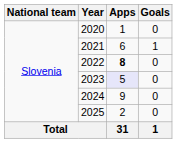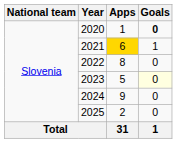(155, 29) normal -> (155, 29) bold
(122, 46) no background -> (122, 46) gold background
(122, 63) bold -> (122, 63) normal
(122, 79) lavender background -> (122, 79) no background
(155, 79) no background -> (155, 79) lightyellow background
